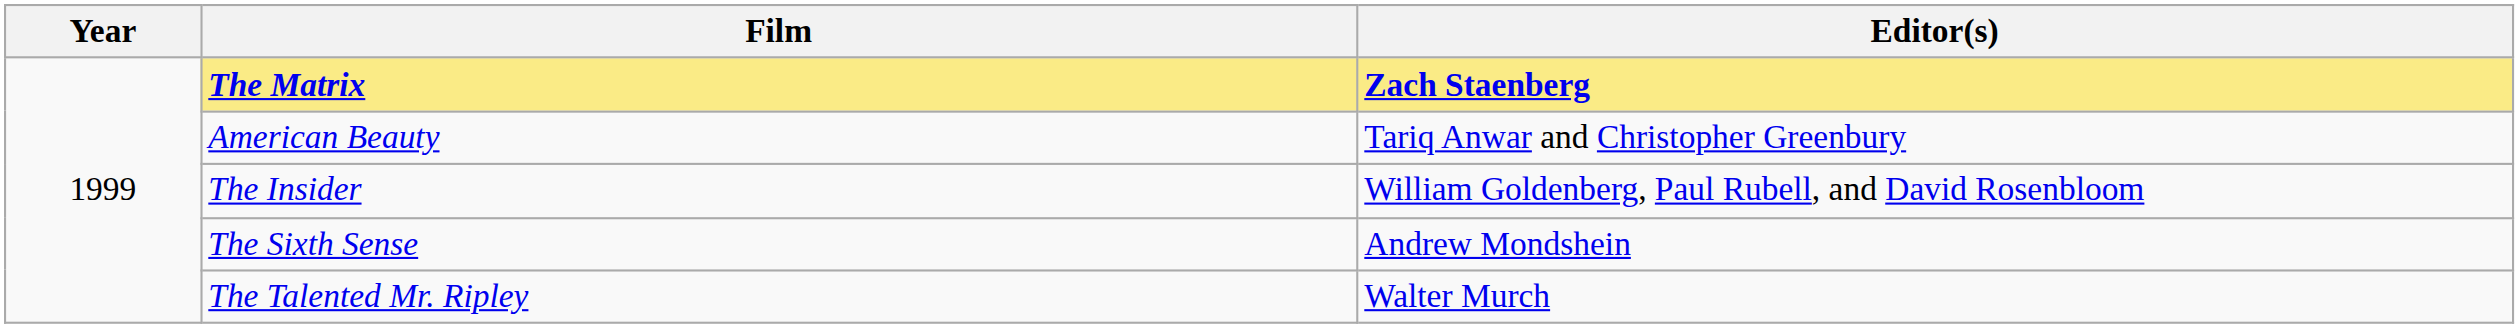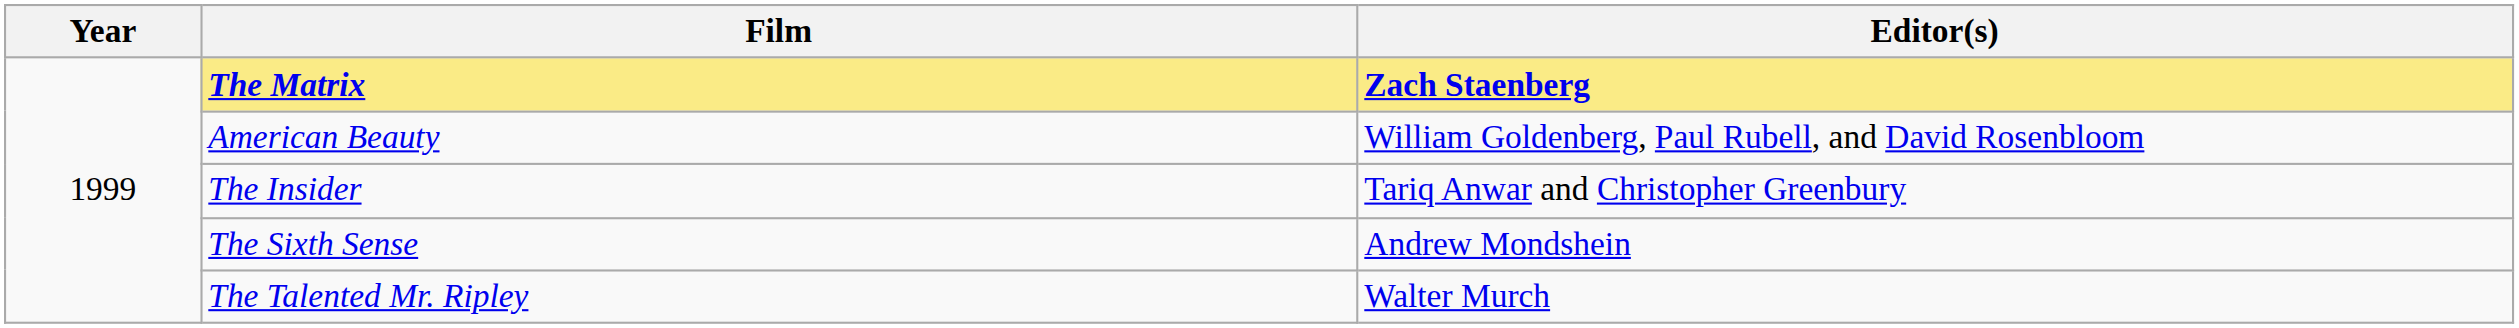(1635, 137) Tariq Anwar and Christopher Greenbury -> (1754, 137) William Goldenberg, Paul Rubell, and David Rosenbloom
(1754, 190) William Goldenberg, Paul Rubell, and David Rosenbloom -> (1635, 190) Tariq Anwar and Christopher Greenbury
